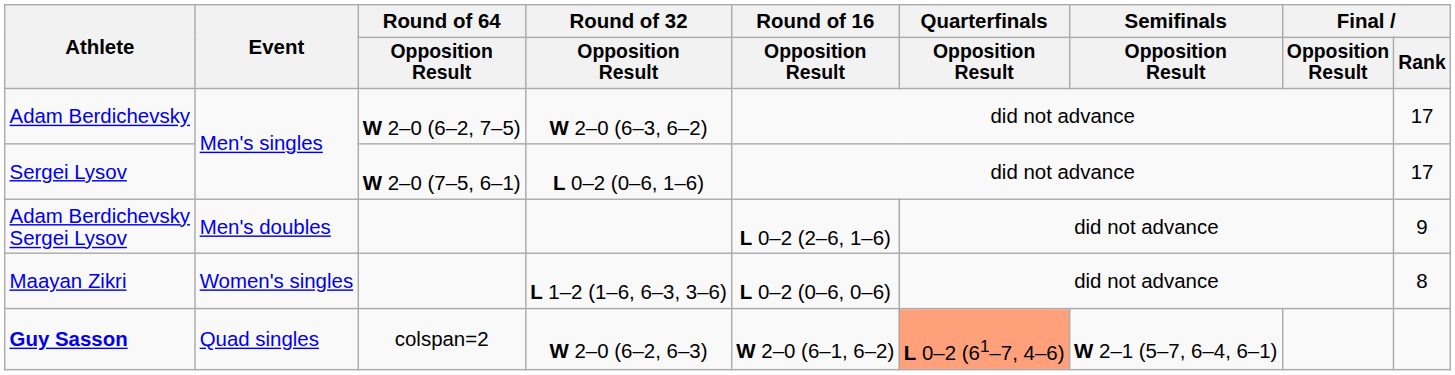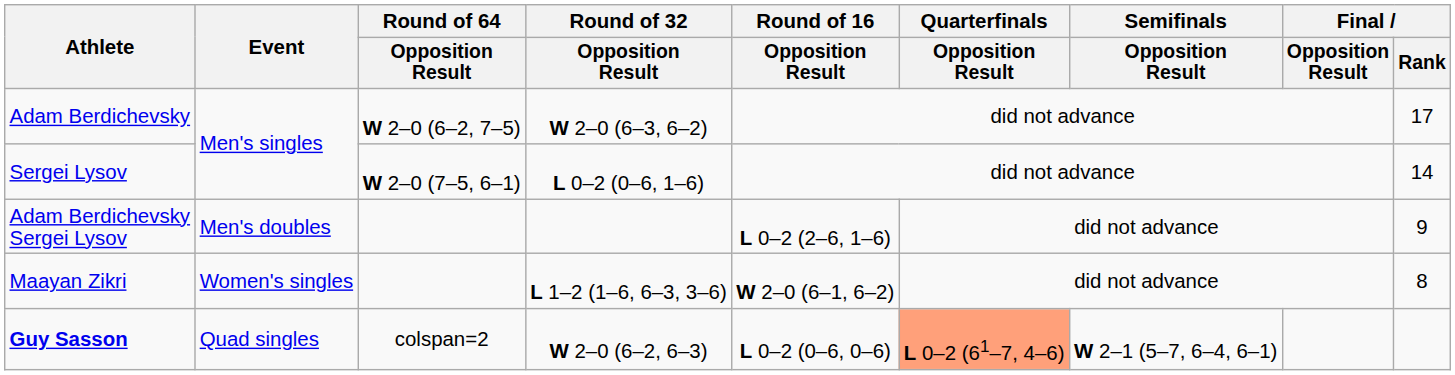(1422, 172) 17 -> (1422, 172) 14
(815, 293) L 0–2 (0–6, 0–6) -> (815, 293) W 2–0 (6–1, 6–2)
(815, 351) W 2–0 (6–1, 6–2) -> (815, 351) L 0–2 (0–6, 0–6)
